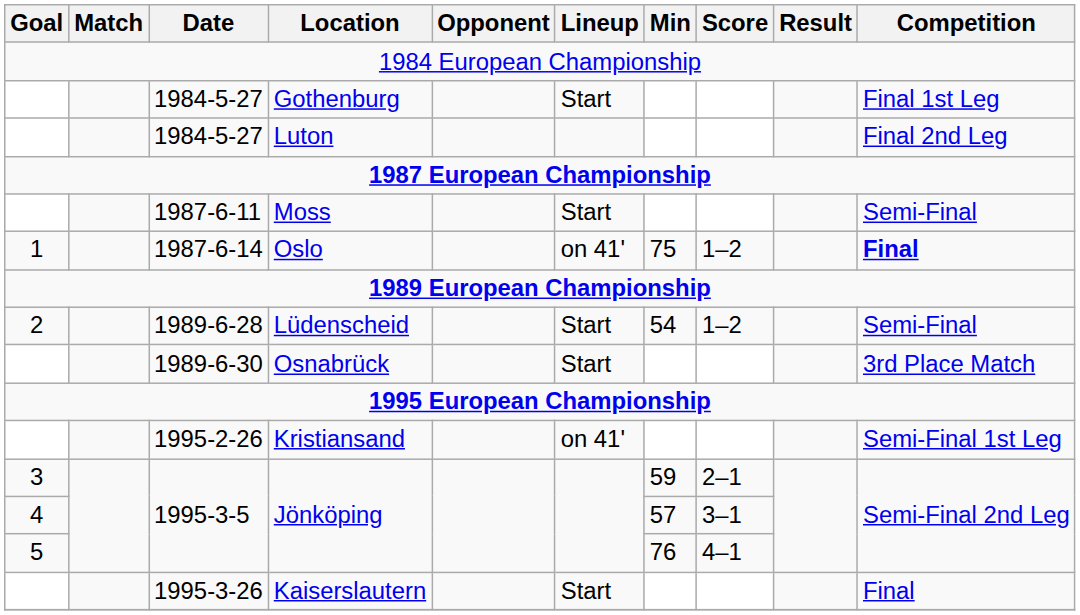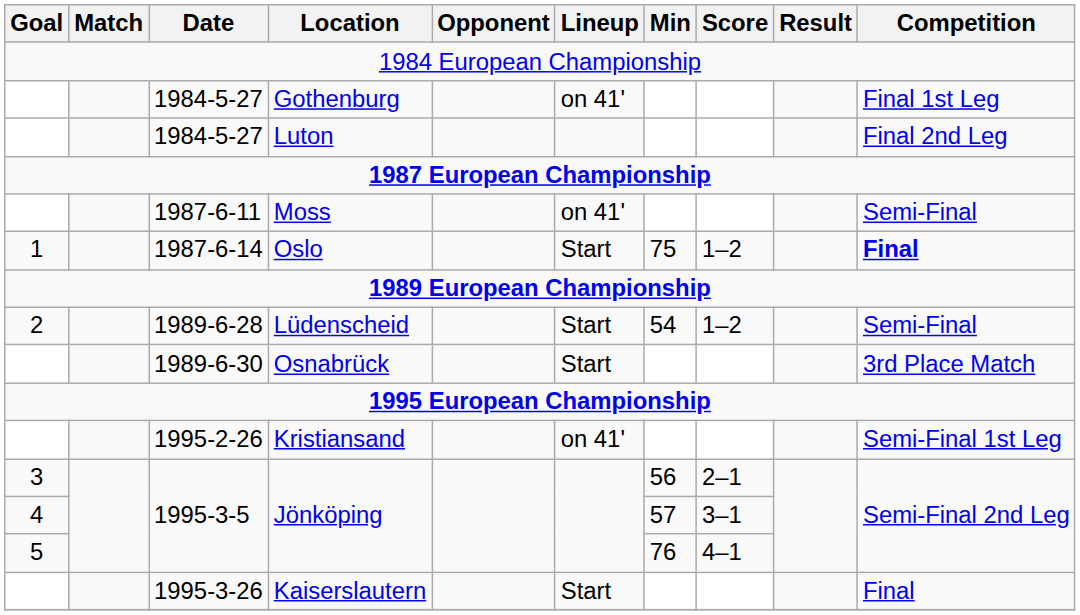(586, 99) Start -> (593, 99) on 41'
(586, 212) Start -> (593, 212) on 41'
(593, 250) on 41' -> (586, 250) Start
(663, 477) 59 -> (663, 477) 56
